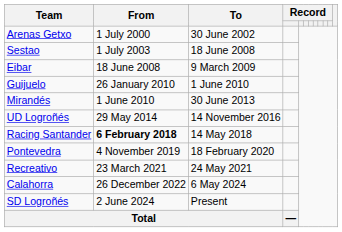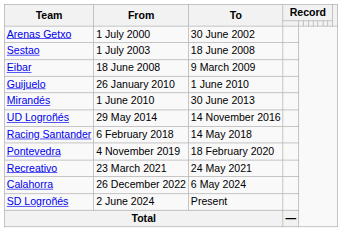(136, 134) bold -> (135, 134) normal
